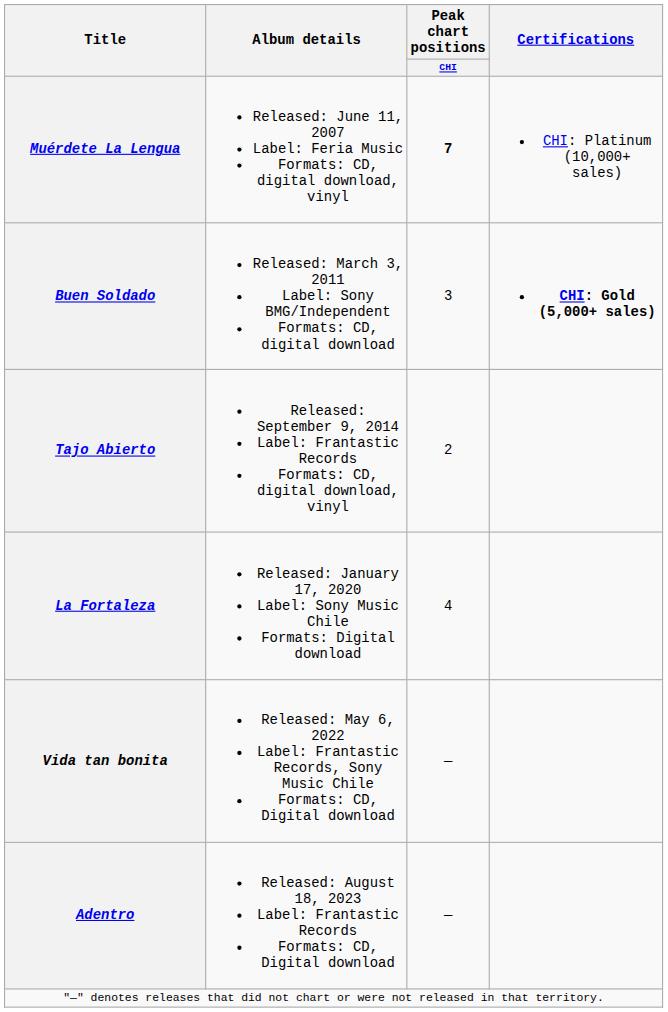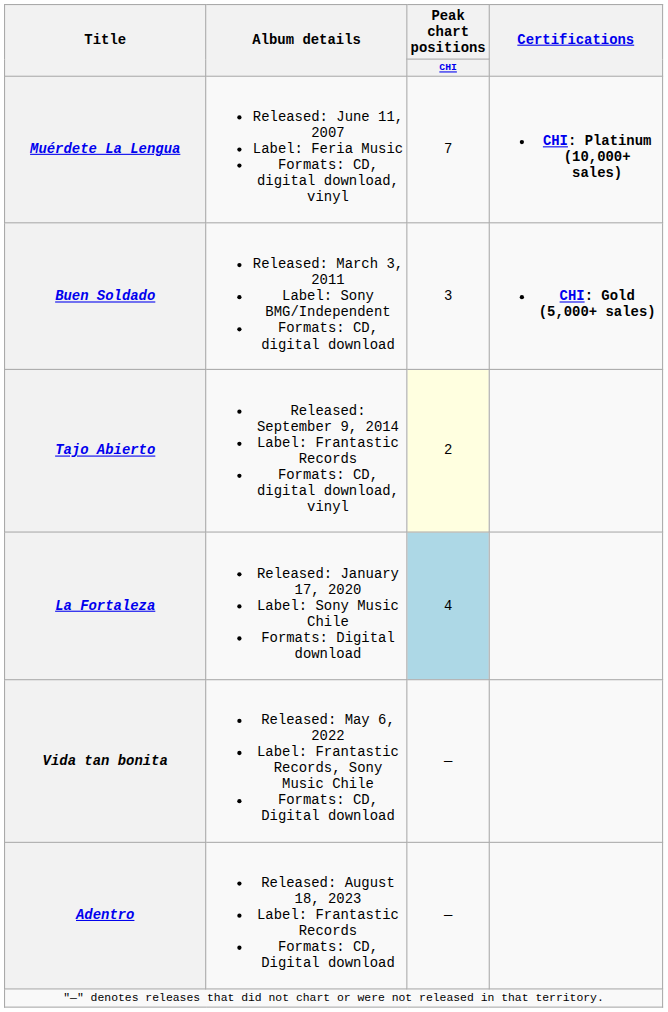(448, 149) bold -> (448, 149) normal
(576, 157) normal -> (576, 157) bold
(448, 451) no background -> (448, 451) lightyellow background
(448, 606) no background -> (448, 606) lightblue background
